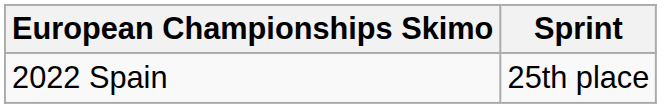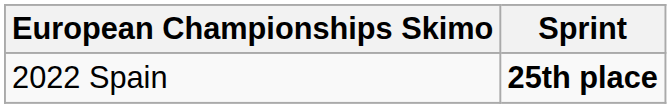(578, 77) normal -> (583, 77) bold
